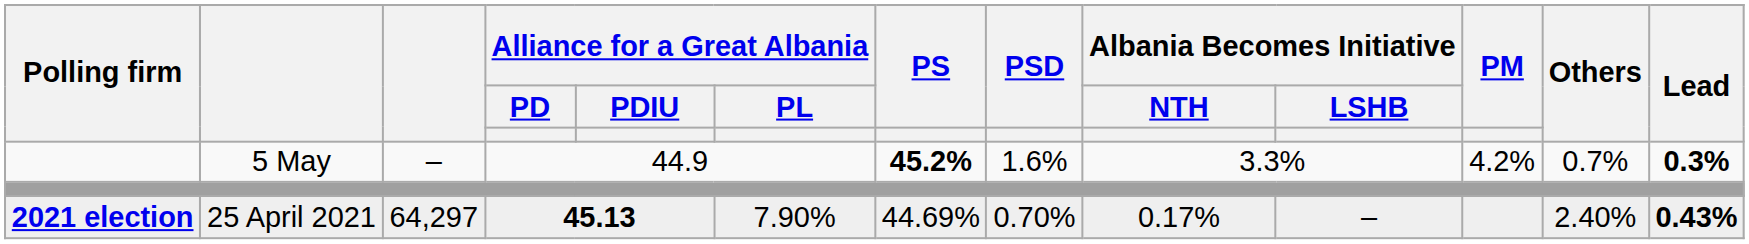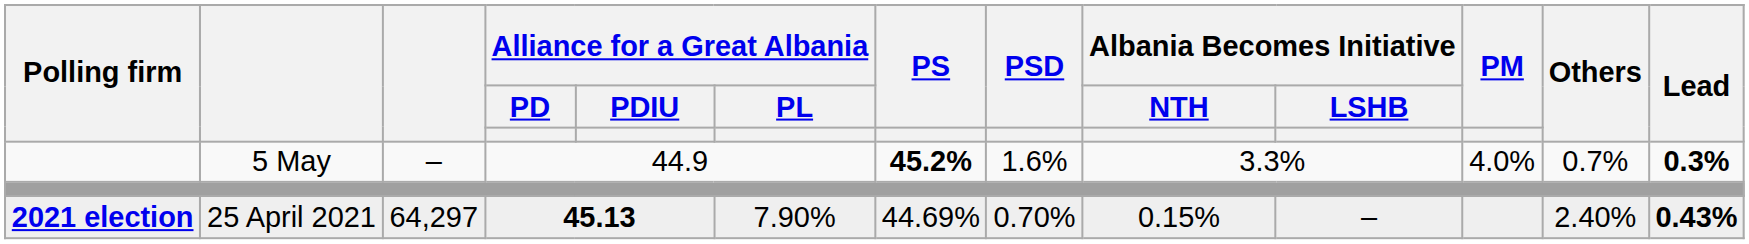(1502, 162) 4.2% -> (1502, 162) 4.0%
(1179, 217) 0.17% -> (1179, 217) 0.15%
